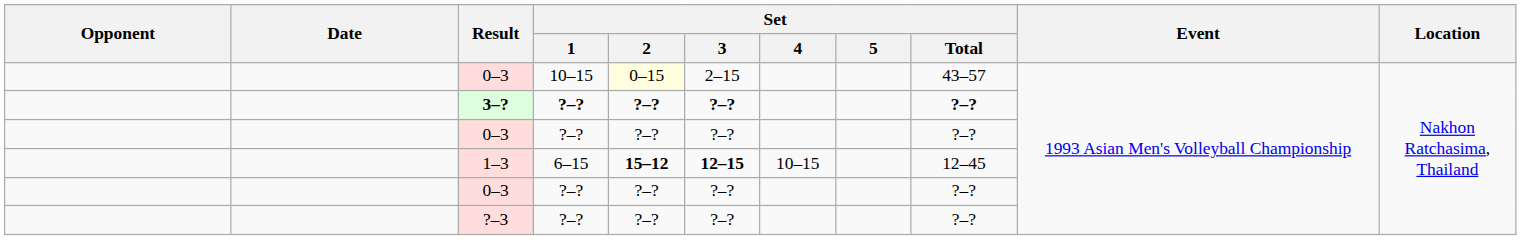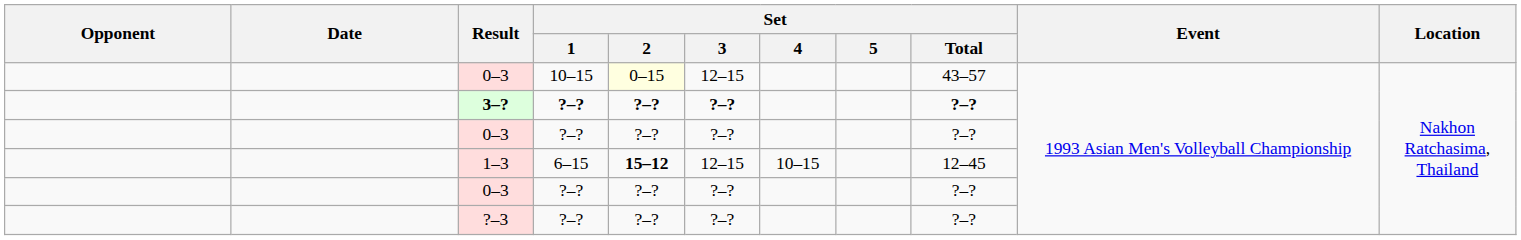(722, 76) 2–15 -> (722, 76) 12–15
(722, 162) bold -> (722, 162) normal
